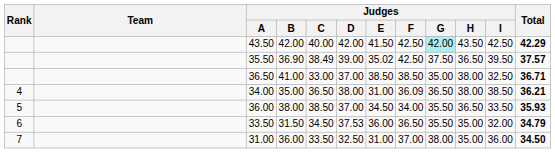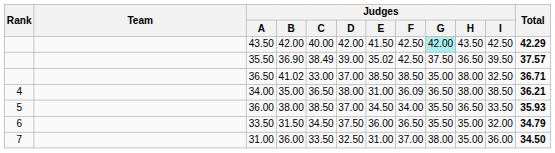(291, 76) 41.00 -> (291, 76) 41.02
(351, 124) 37.53 -> (351, 124) 37.50
